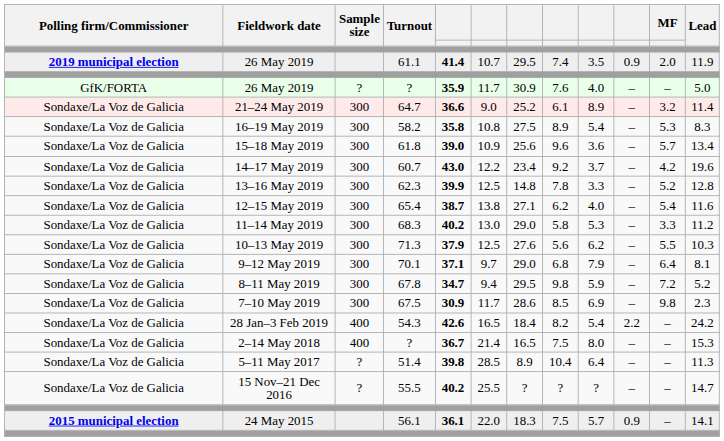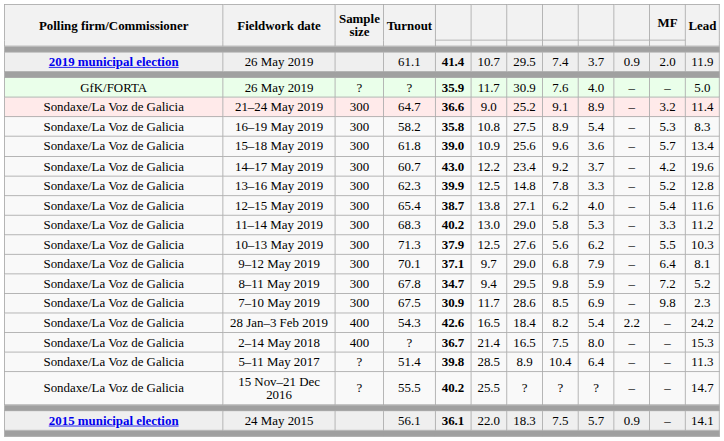(596, 62) 3.5 -> (596, 62) 3.7
(560, 107) 6.1 -> (560, 107) 9.1
